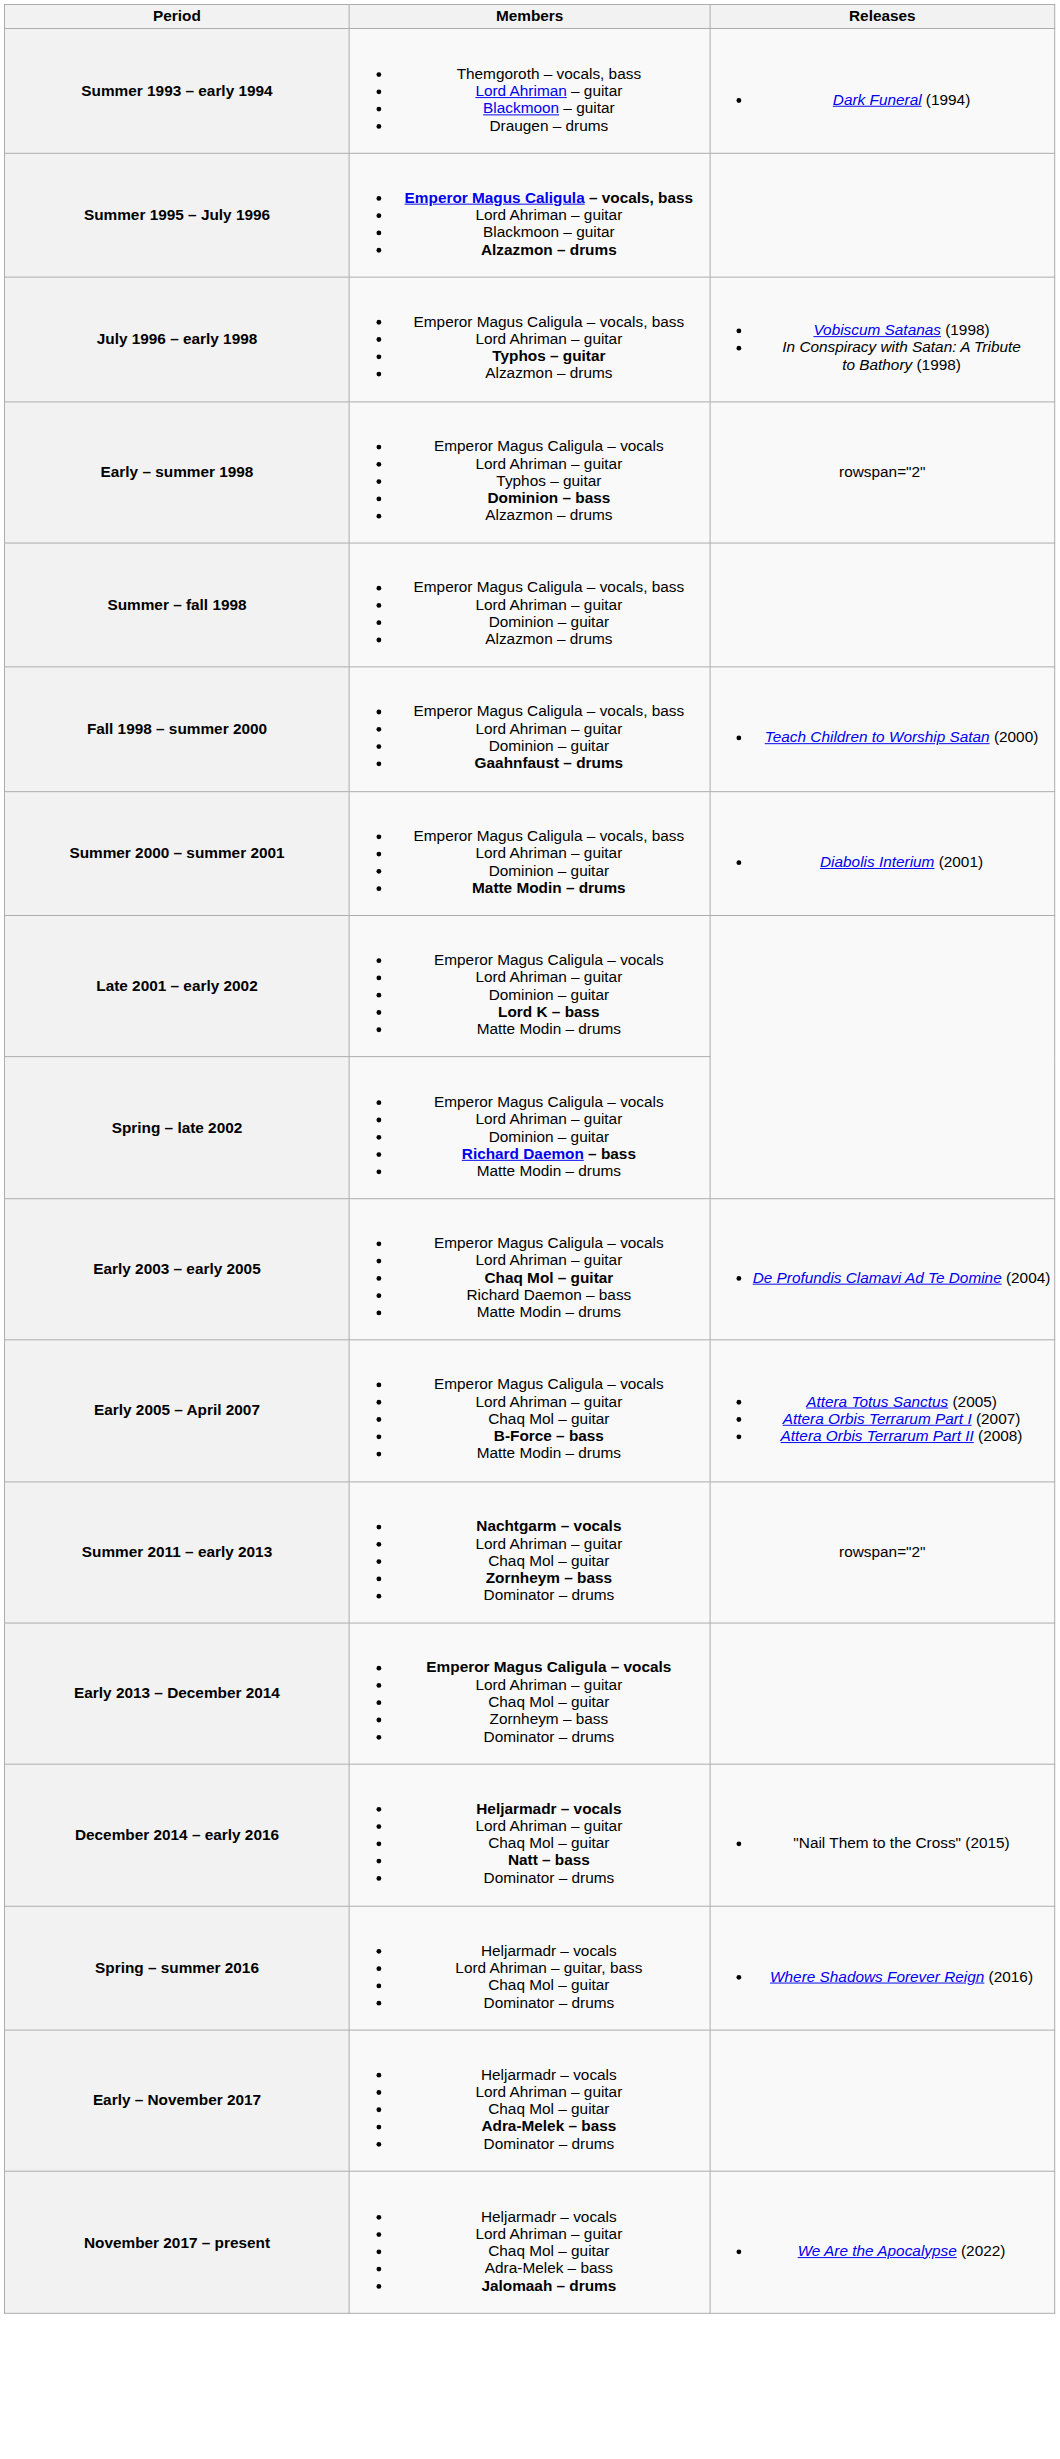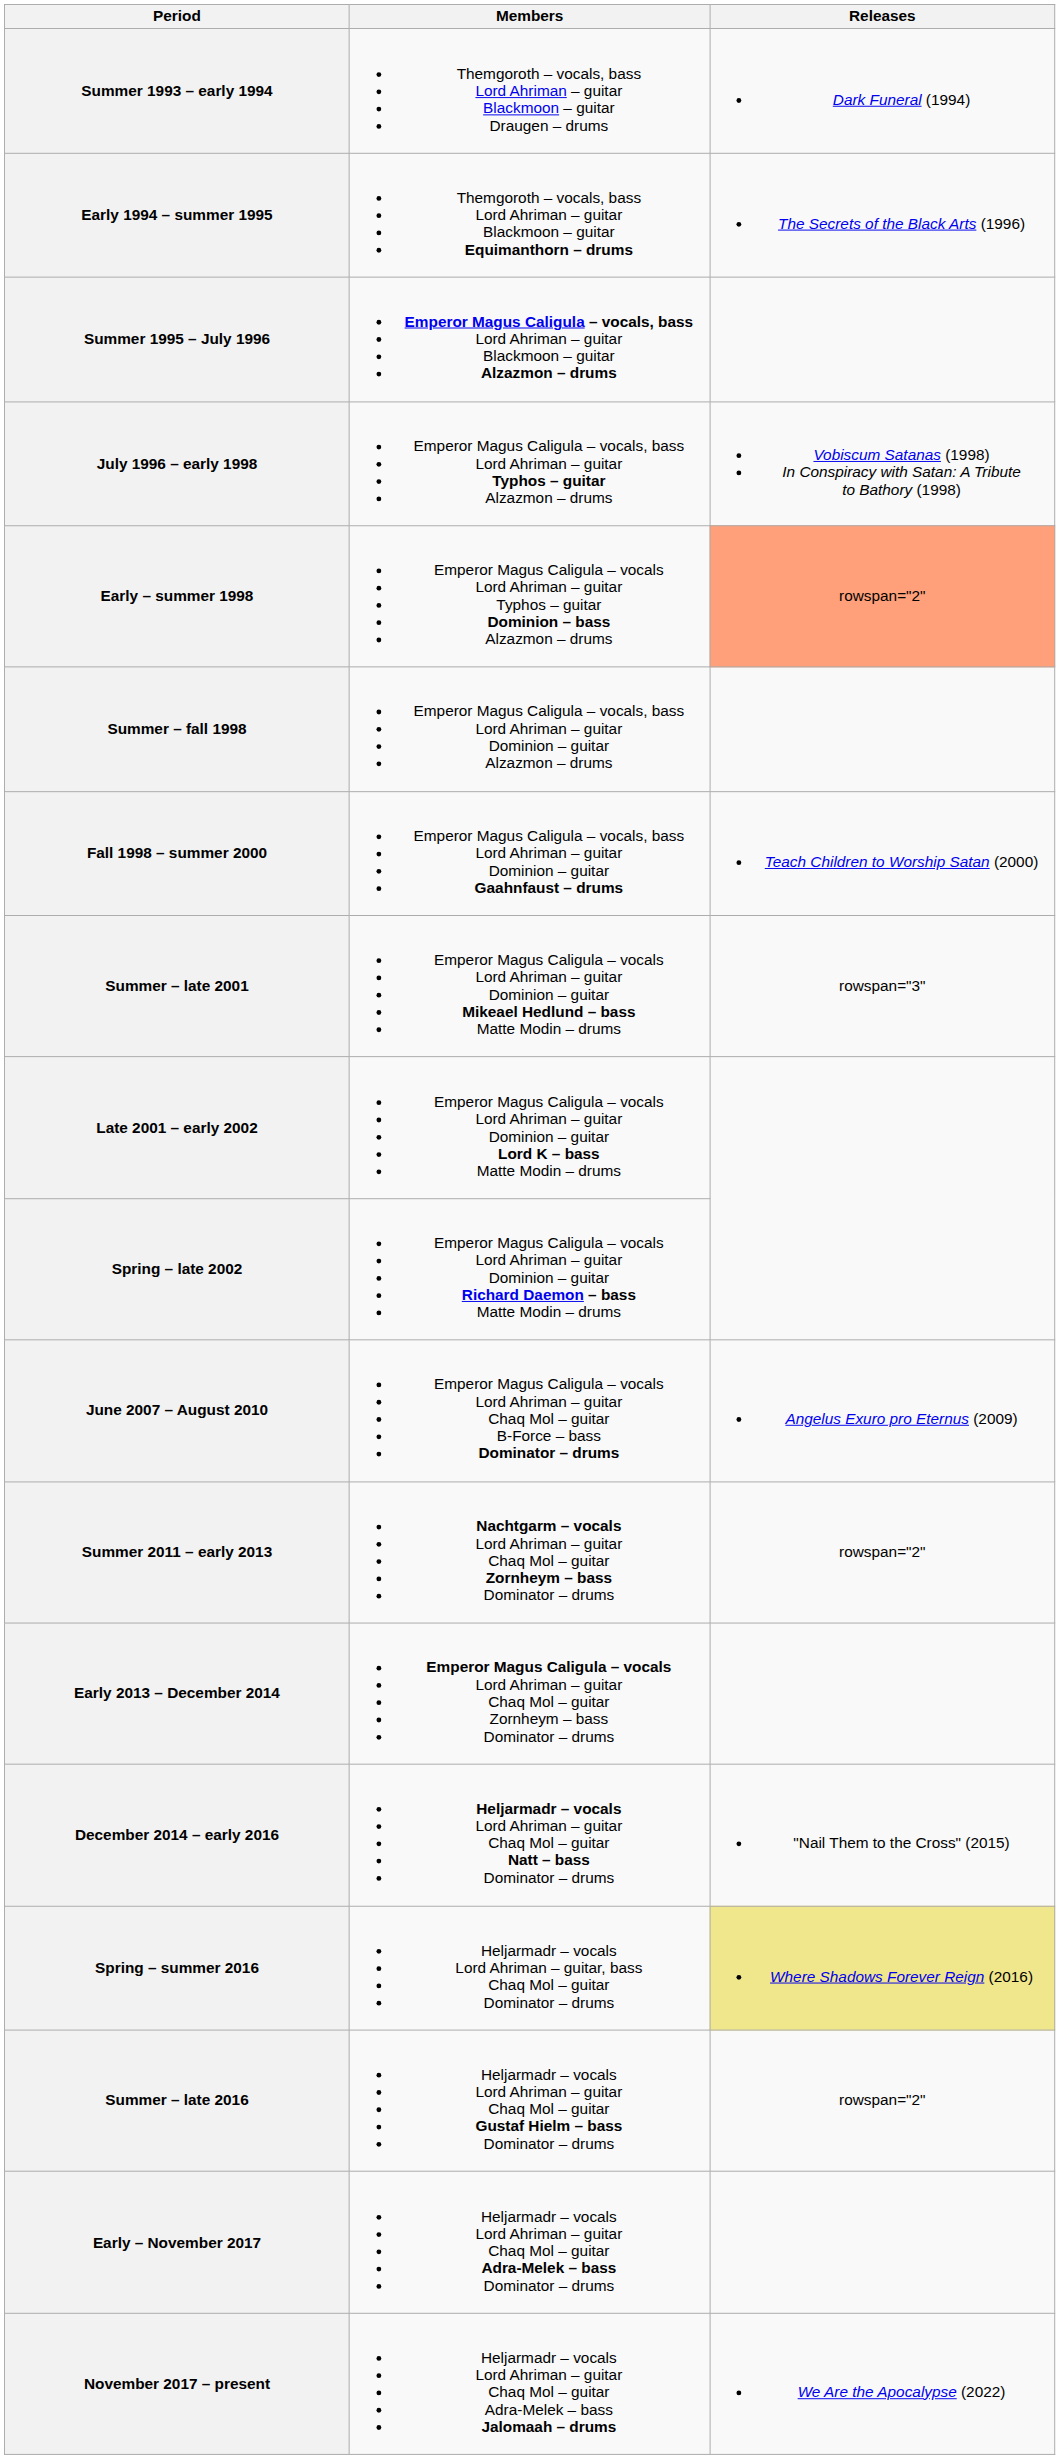+ row: (177, 215)
(882, 472) no background -> (882, 596) lightsalmon background
- row: (177, 853)
+ row: (177, 986)
- row: (177, 1269)
- row: (177, 1410)
+ row: (177, 1410)
(882, 1977) no background -> (882, 1977) khaki background
+ row: (177, 2100)
